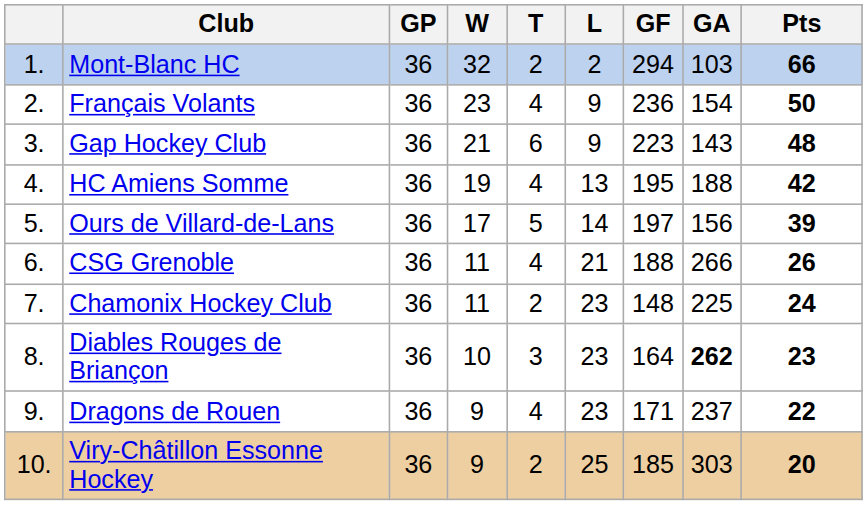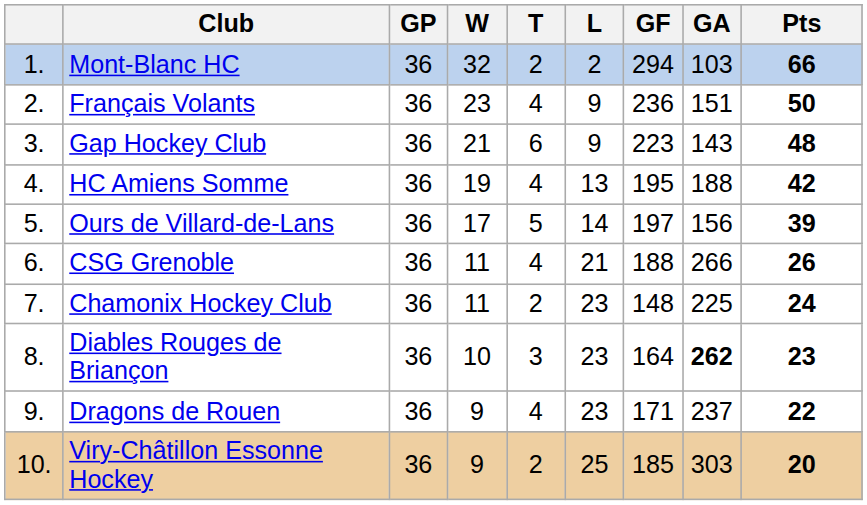(712, 104) 154 -> (712, 104) 151
